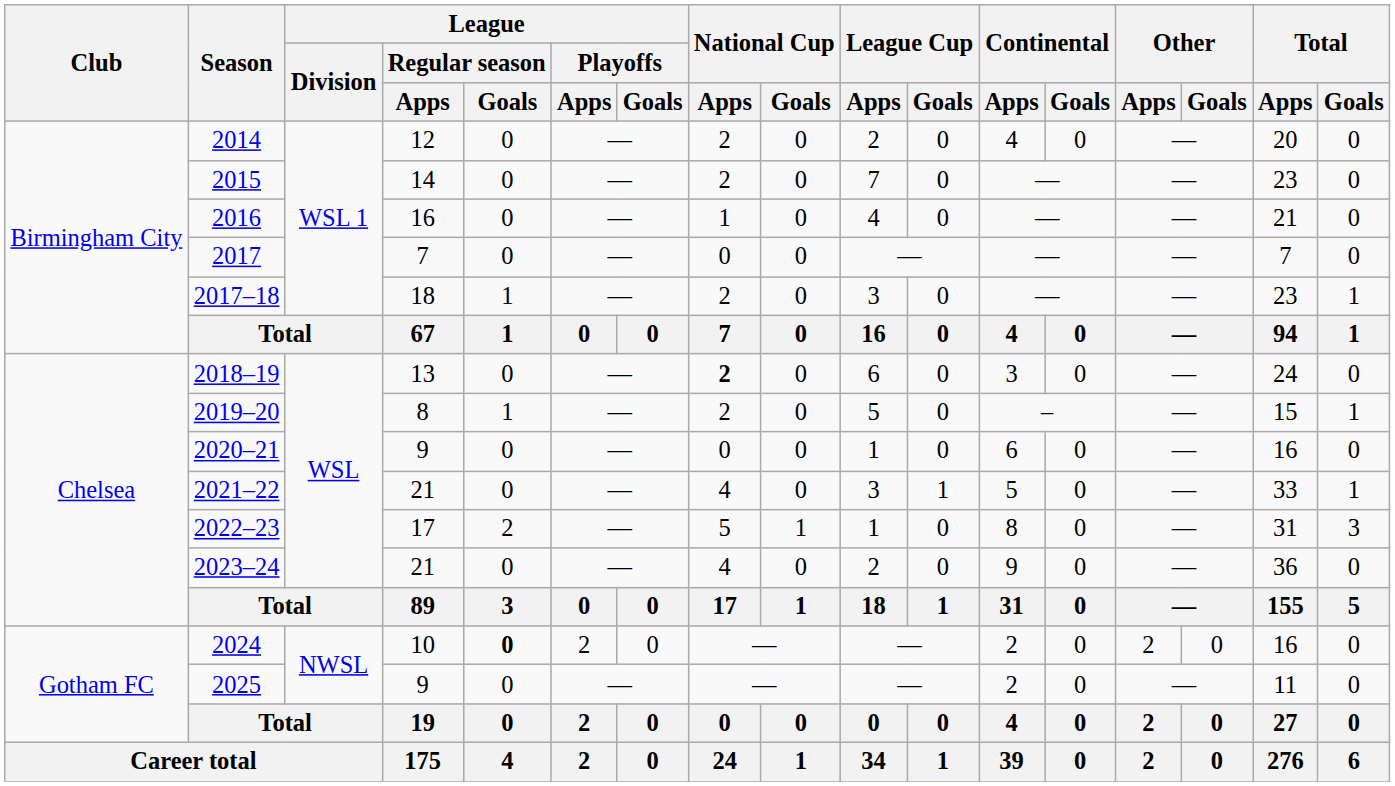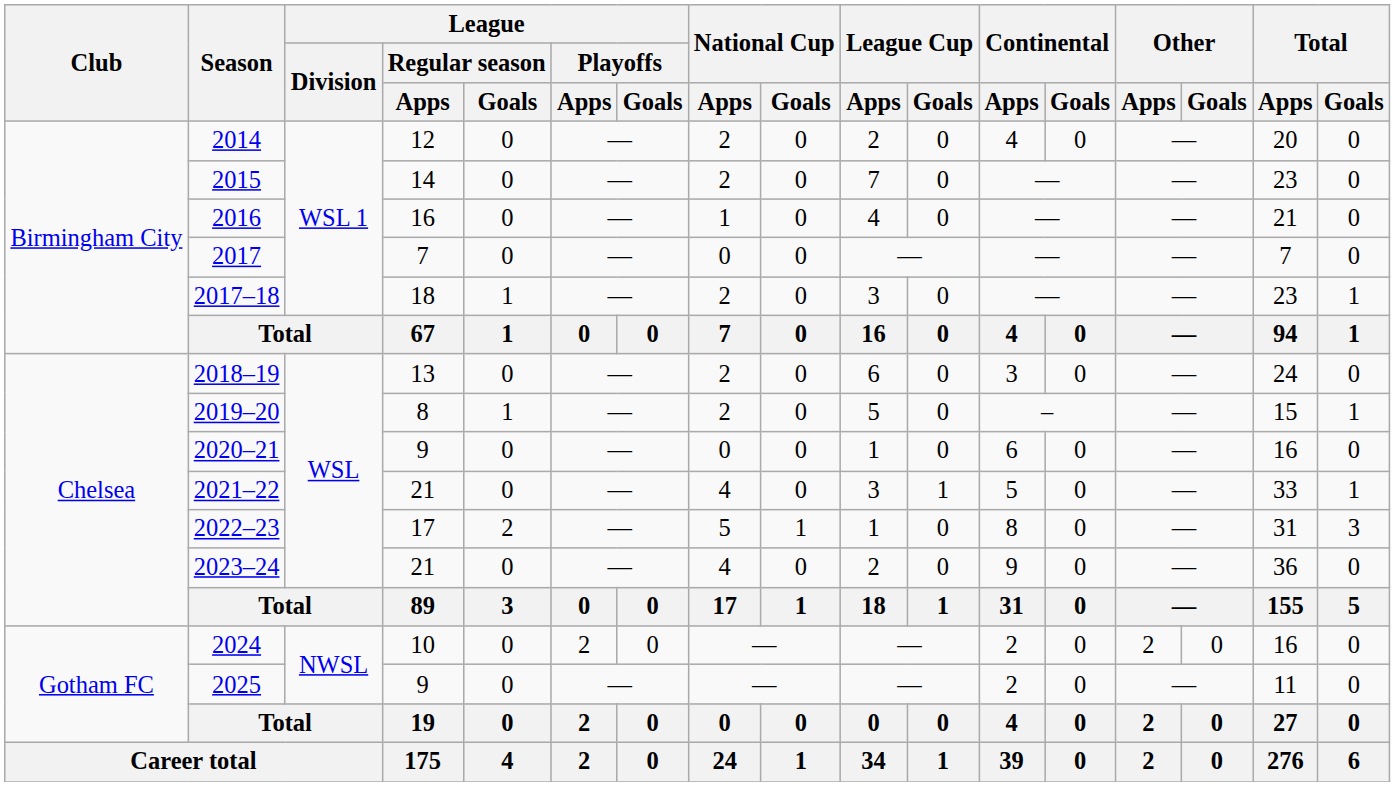(725, 373) bold -> (725, 373) normal
(507, 645) bold -> (507, 645) normal
